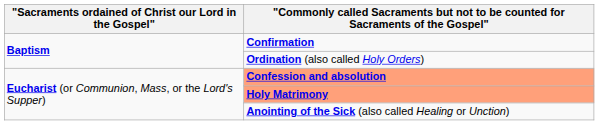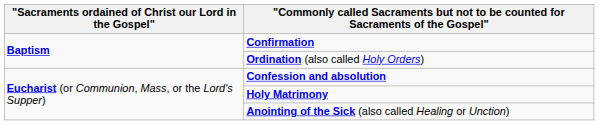(316, 77) lightsalmon background -> (316, 77) no background
(287, 94) lightsalmon background -> (287, 94) no background
